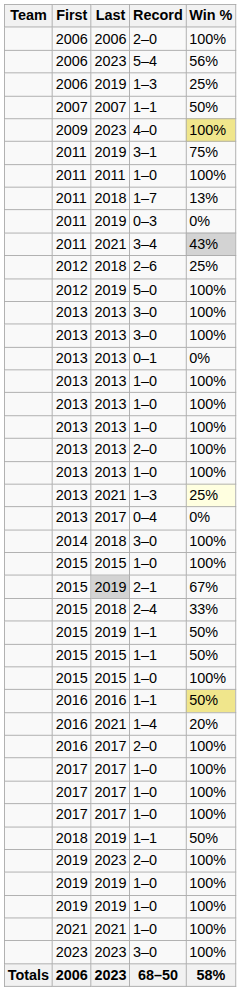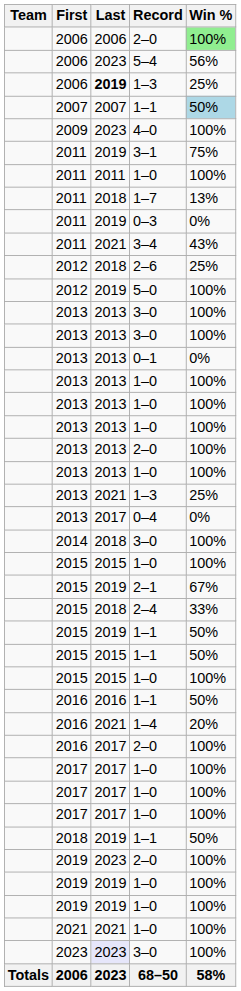(208, 38) no background -> (208, 38) lightgreen background
(110, 84) normal -> (110, 84) bold
(204, 107) no background -> (204, 107) lightblue background
(208, 130) khaki background -> (208, 130) no background
(204, 244) lightgrey background -> (204, 244) no background
(204, 495) lightyellow background -> (204, 495) no background
(110, 586) lightgrey background -> (110, 586) no background
(204, 701) khaki background -> (204, 701) no background
(110, 952) no background -> (110, 952) lavender background
